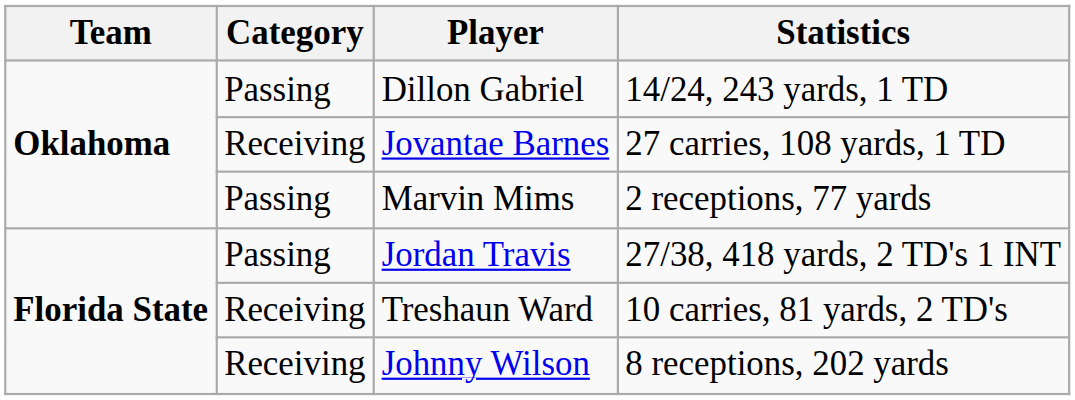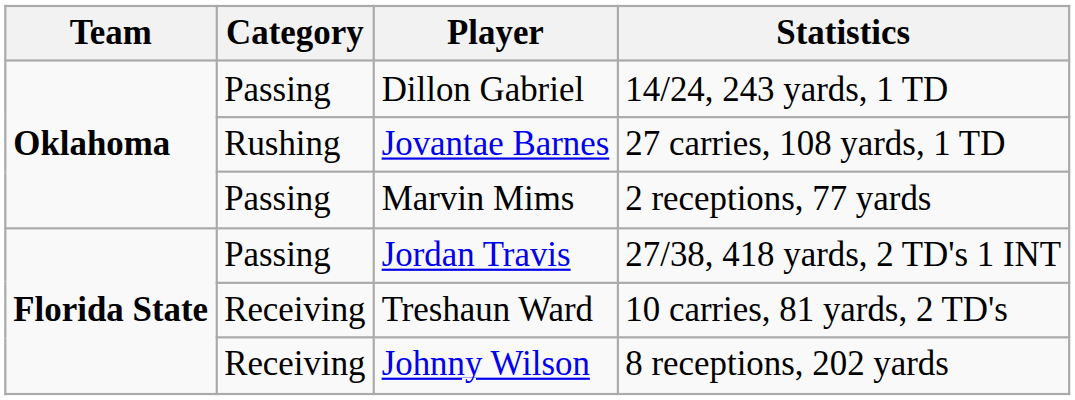(295, 143) Receiving -> (282, 143) Rushing
